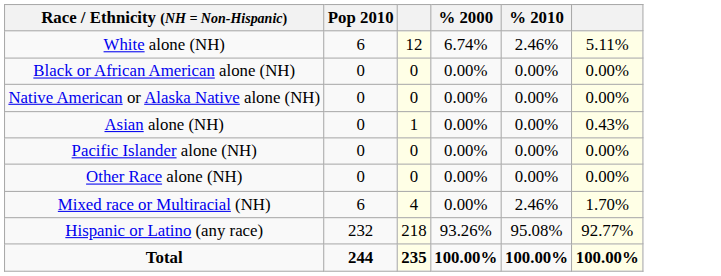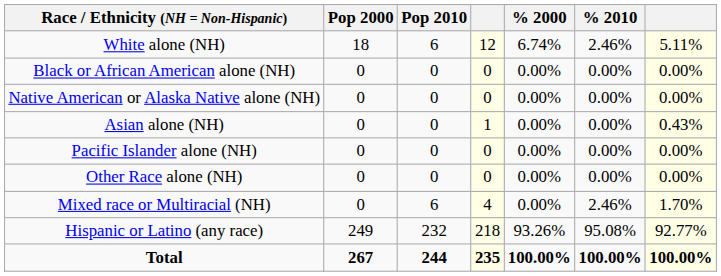+ column: (361, 17)
